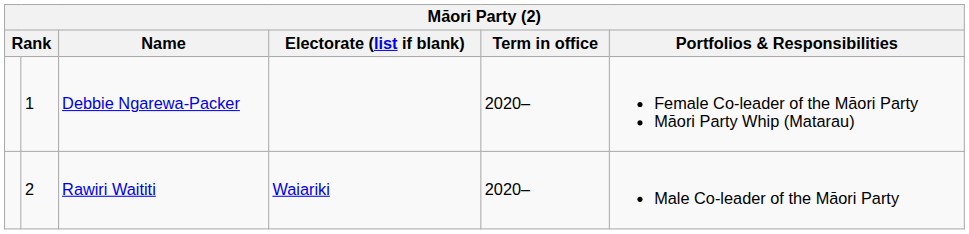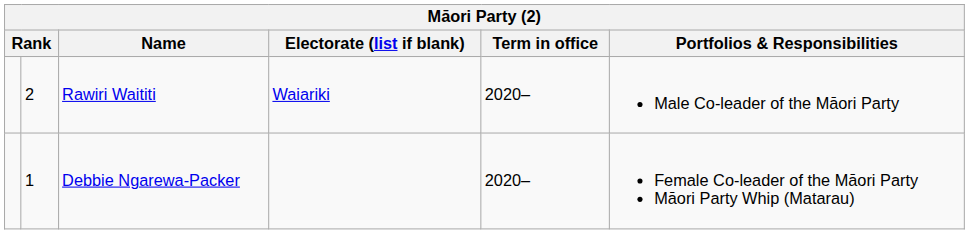rows swapped: (151, 103) <-> (109, 189)
